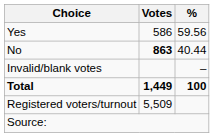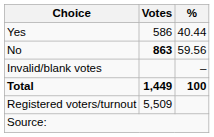(192, 31) 59.56 -> (192, 31) 40.44
(192, 50) 40.44 -> (192, 50) 59.56
